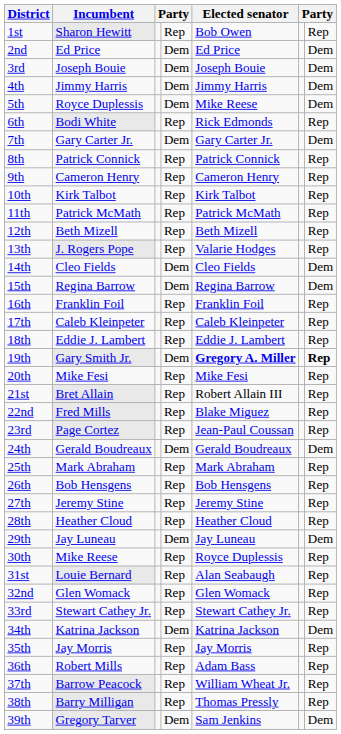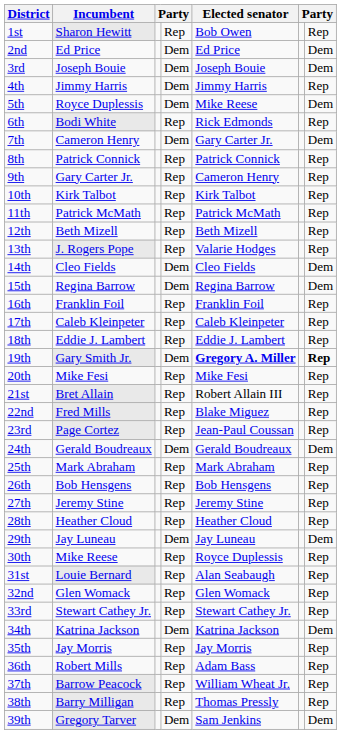(320, 86) Dem -> (318, 86) Rep
(94, 140) Gary Carter Jr. -> (98, 140) Cameron Henry
(98, 176) Cameron Henry -> (94, 176) Gary Carter Jr.
